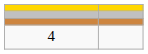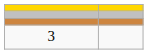(51, 36) 4 -> (51, 36) 3
